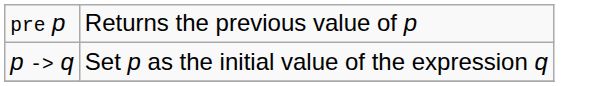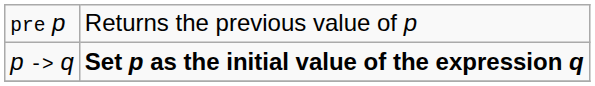(316, 61) normal -> (334, 61) bold
